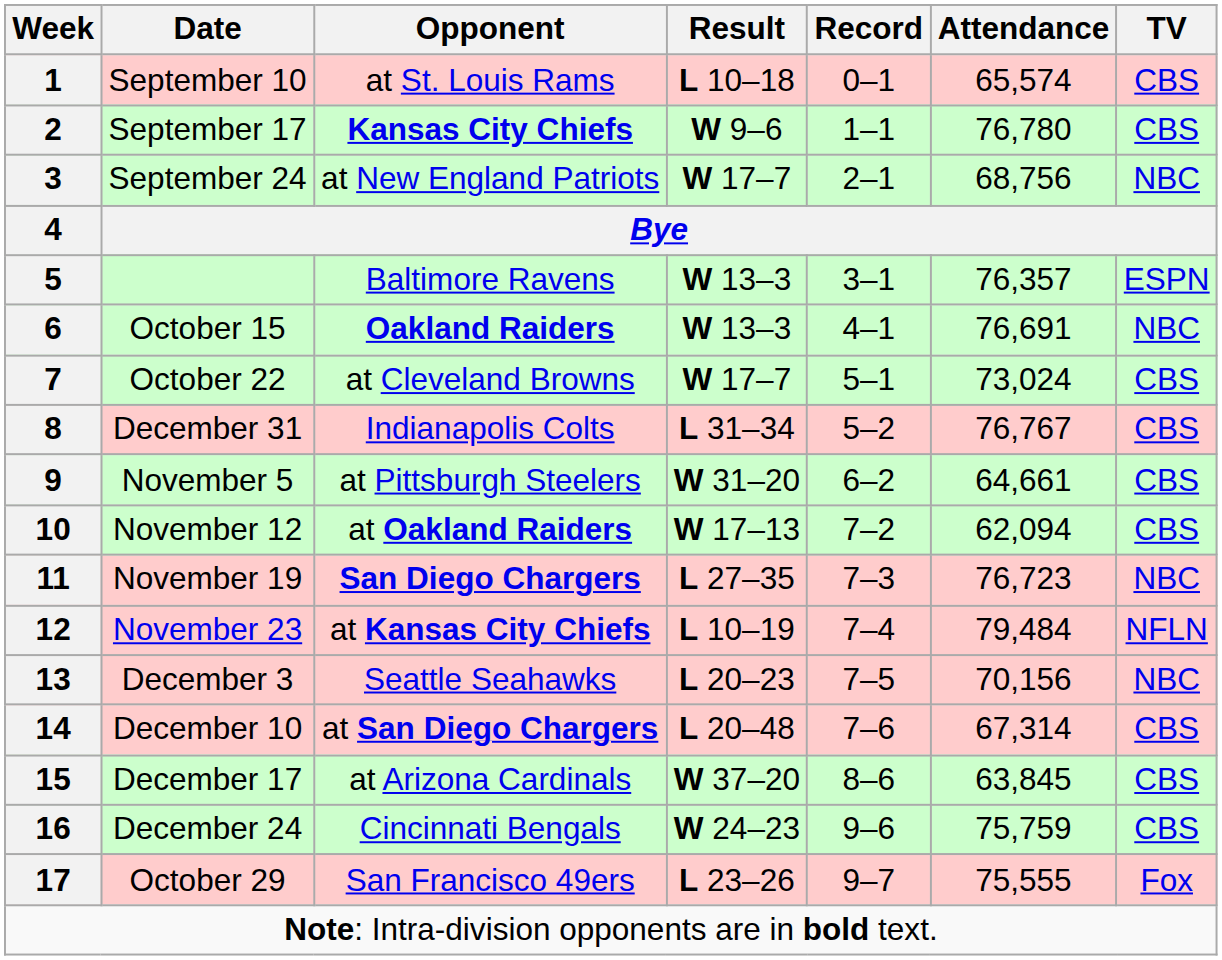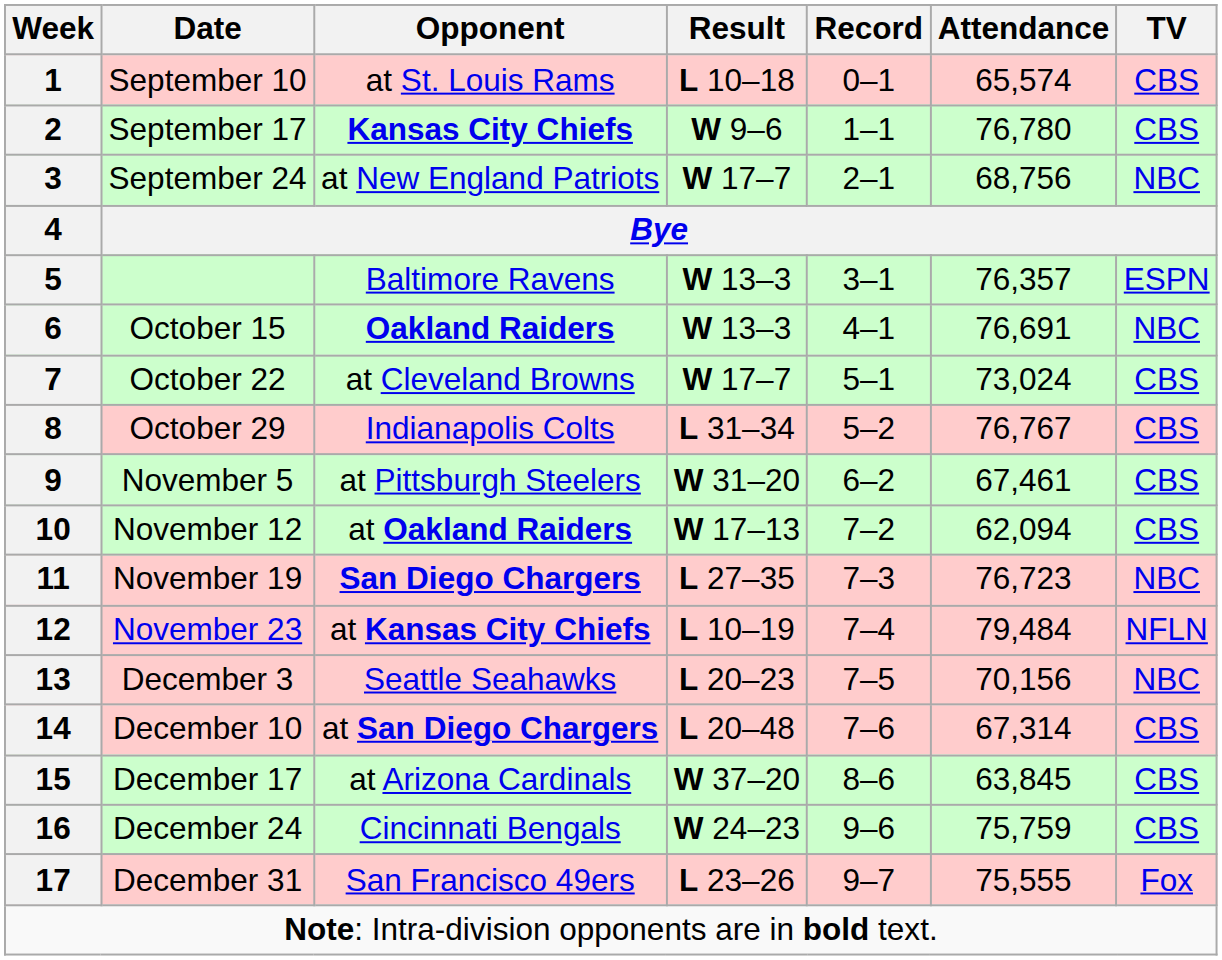(208, 429) December 31 -> (208, 429) October 29
(1023, 479) 64,661 -> (1023, 479) 67,461
(208, 879) October 29 -> (208, 879) December 31
